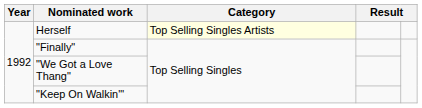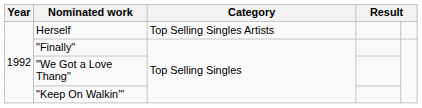(212, 30) lightyellow background -> (212, 30) no background
